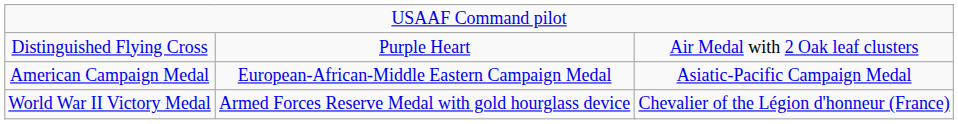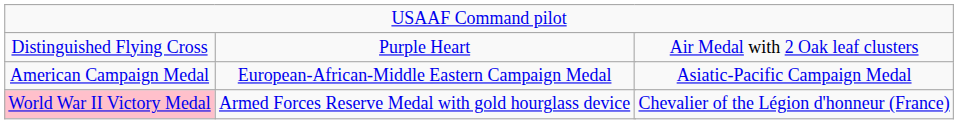(110, 103) no background -> (110, 103) pink background
